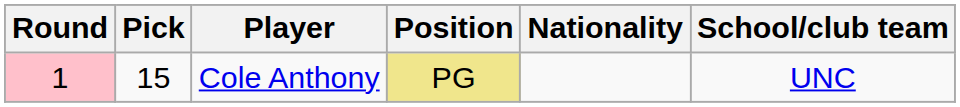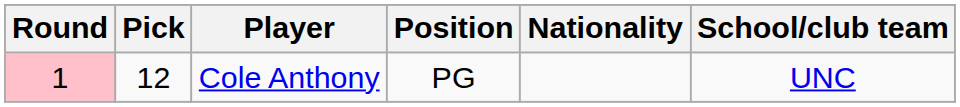(153, 76) 15 -> (153, 76) 12
(454, 76) khaki background -> (454, 76) no background
